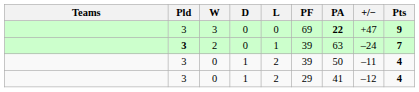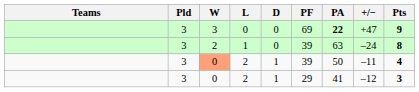columns swapped: (245, 12) <-> (276, 12)
(184, 45) bold -> (184, 45) normal
(399, 45) 7 -> (399, 45) 8
(215, 62) no background -> (215, 62) lightsalmon background
(399, 78) 4 -> (399, 78) 3
